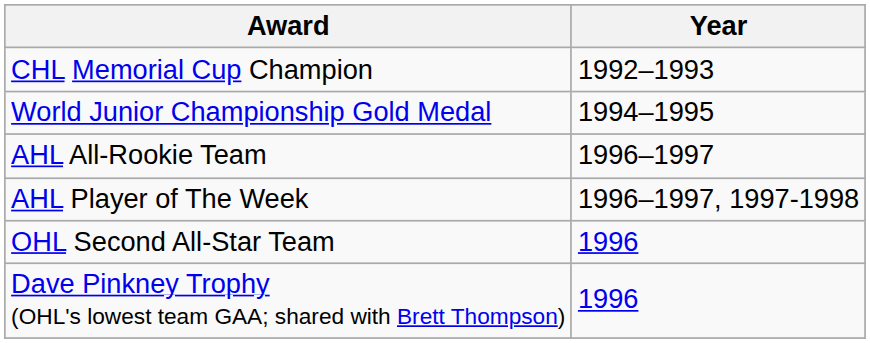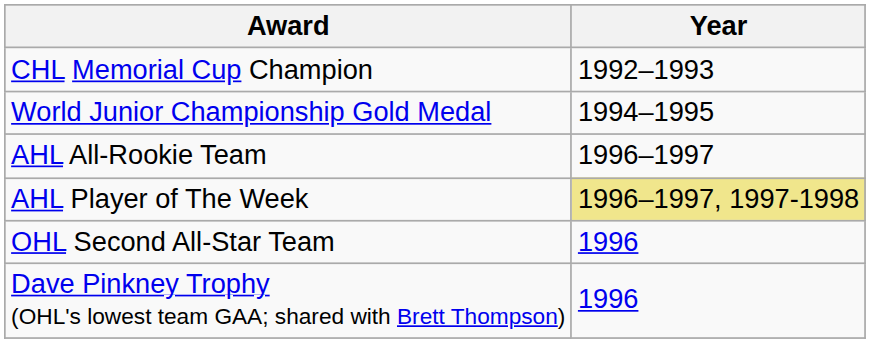(719, 198) no background -> (719, 198) khaki background
